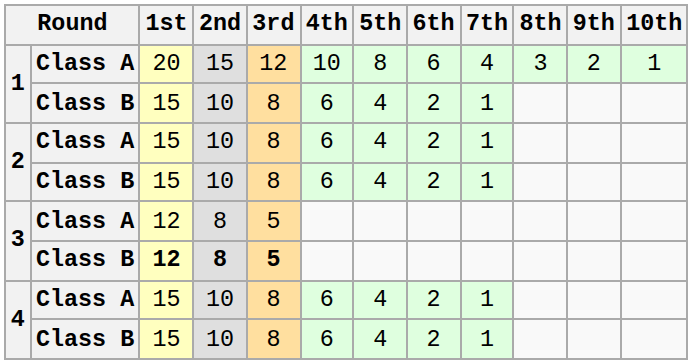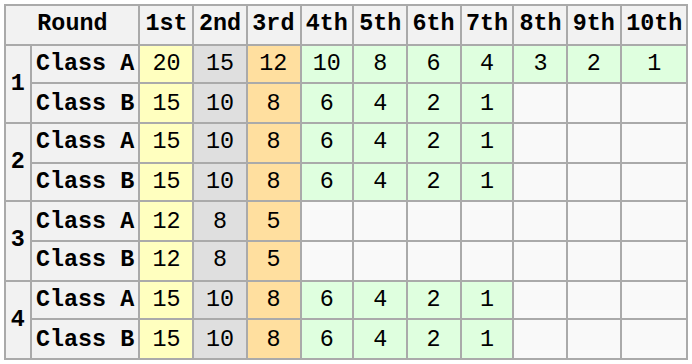(167, 260) bold -> (167, 260) normal
(220, 260) bold -> (220, 260) normal
(273, 260) bold -> (273, 260) normal
